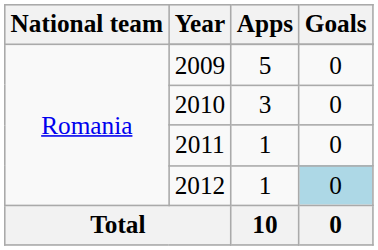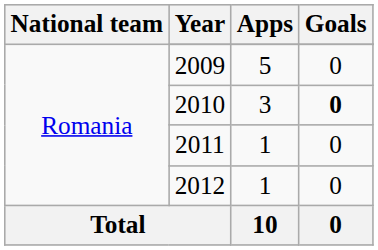(336, 104) normal -> (336, 104) bold
(336, 184) lightblue background -> (336, 184) no background
